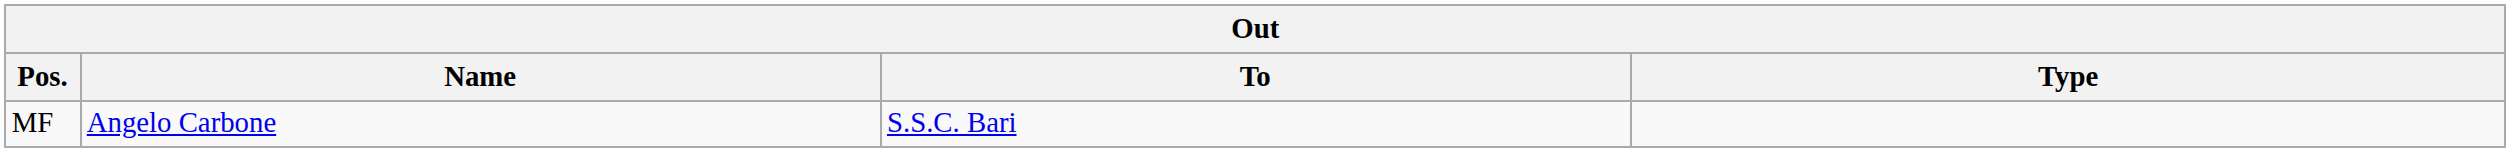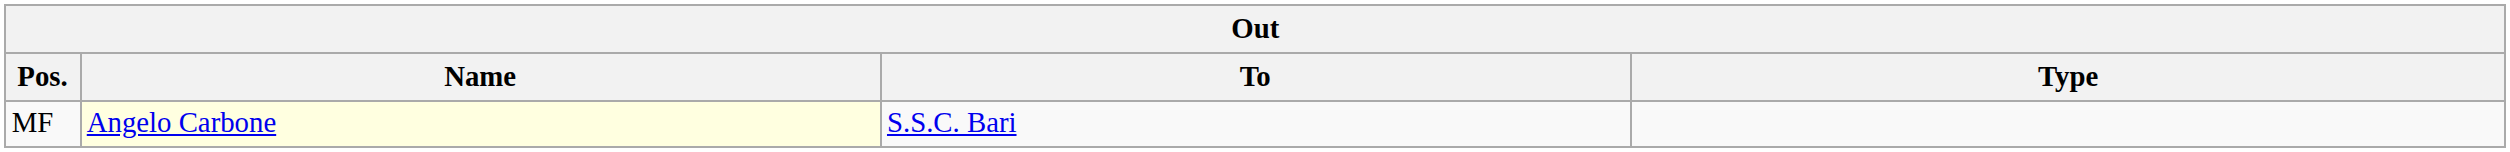(181, 123) no background -> (181, 123) lightyellow background
